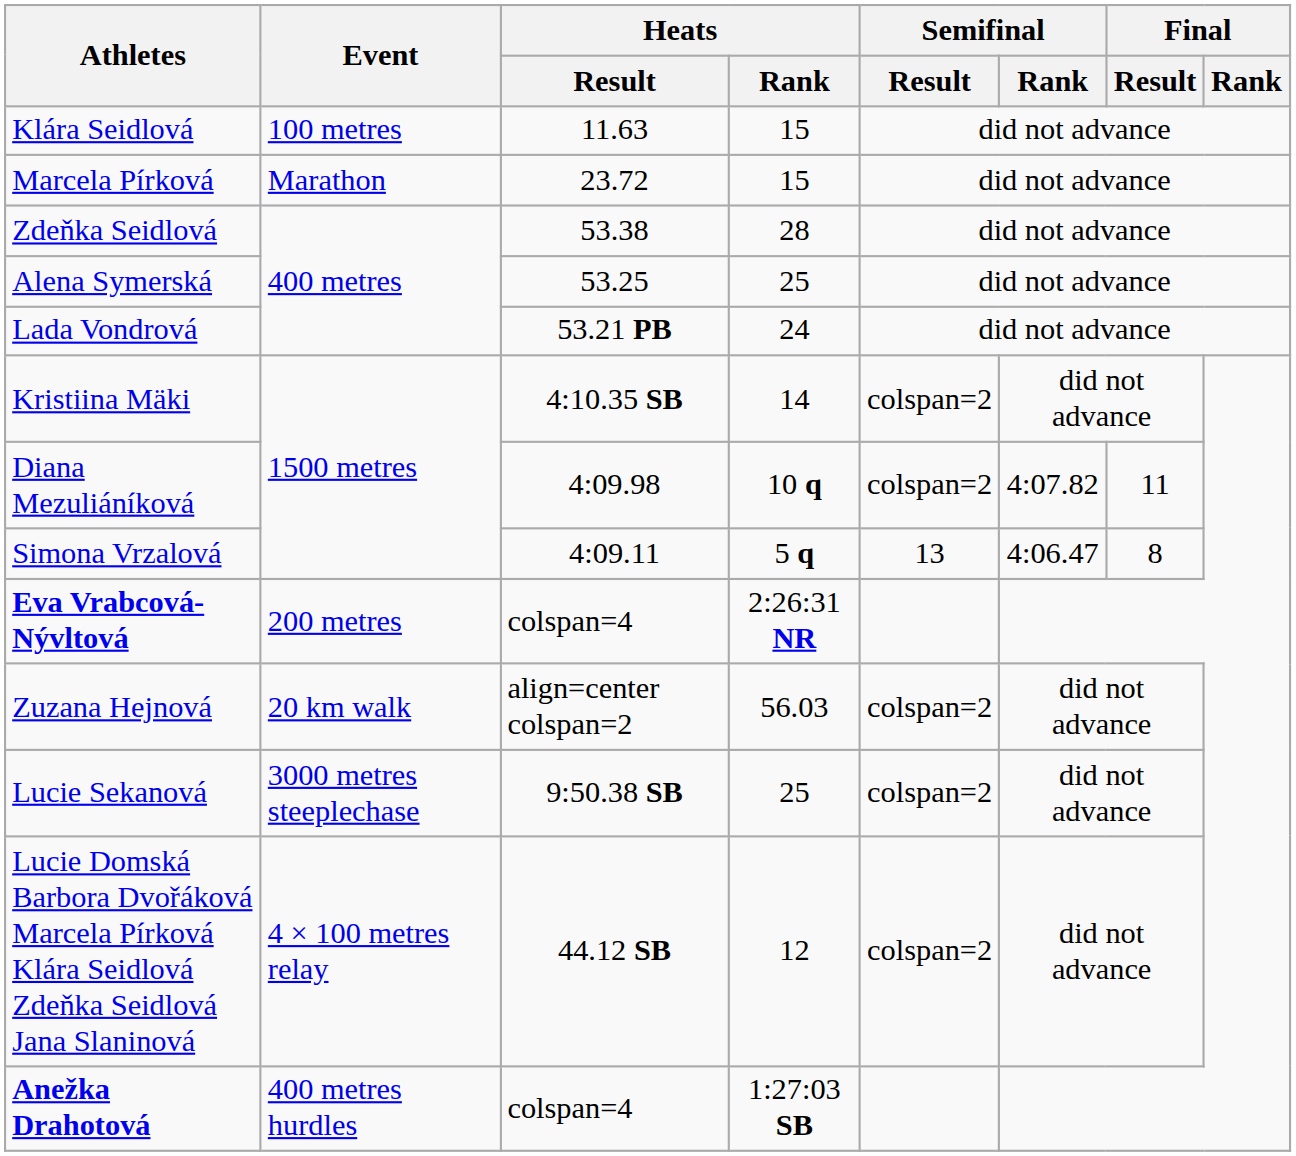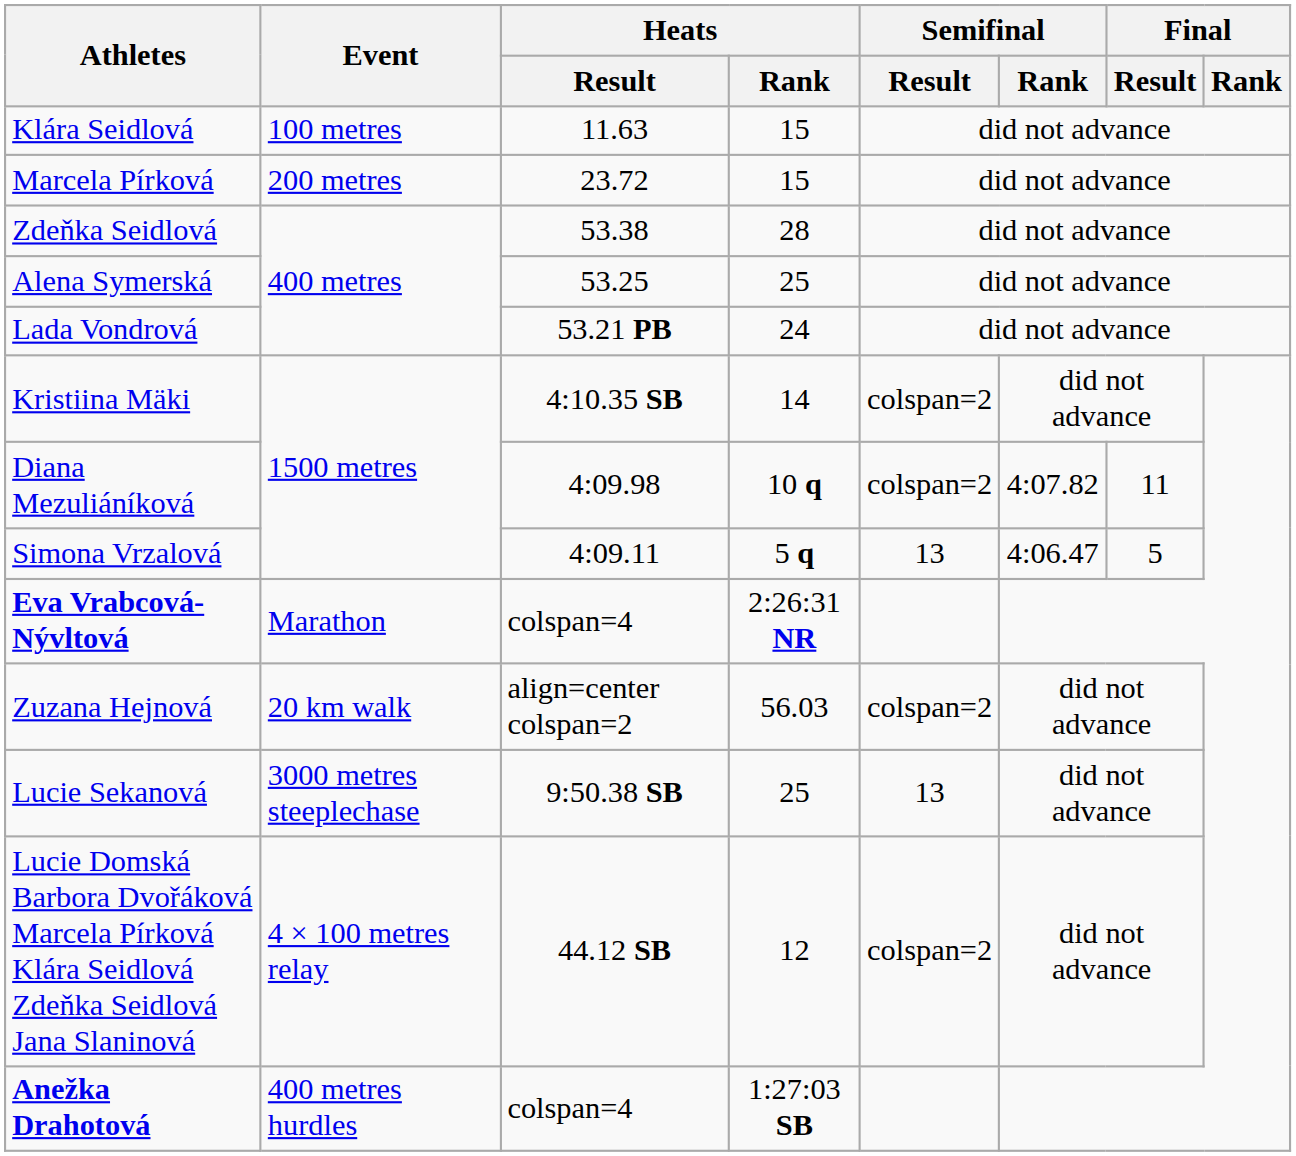(327, 180) Marathon -> (335, 180) 200 metres
(1155, 552) 8 -> (1155, 552) 5
(335, 620) 200 metres -> (327, 620) Marathon
(930, 792) colspan=2 -> (930, 792) 13
